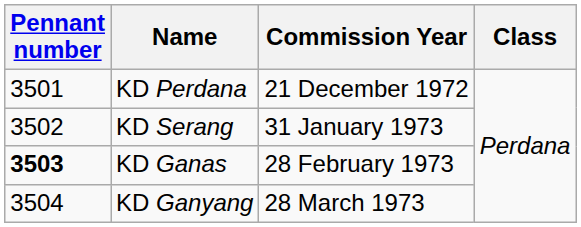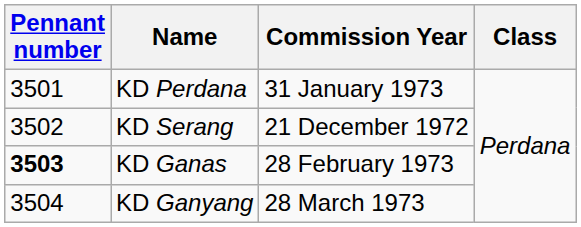(367, 88) 21 December 1972 -> (354, 88) 31 January 1973
(354, 126) 31 January 1973 -> (367, 126) 21 December 1972
